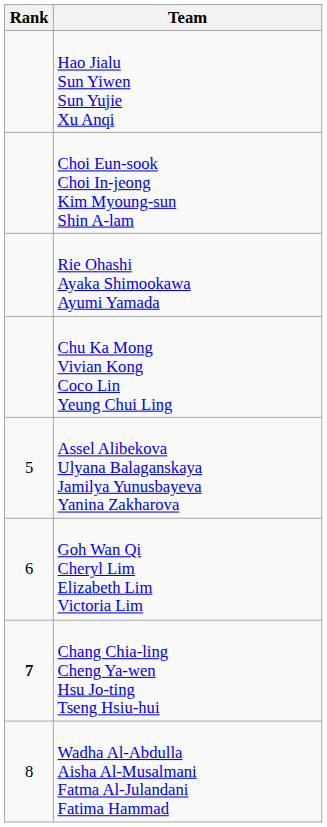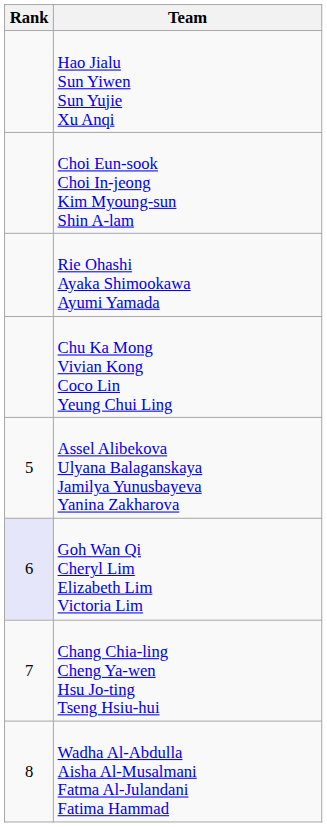(29, 569) no background -> (29, 569) lavender background
(29, 670) bold -> (29, 670) normal
